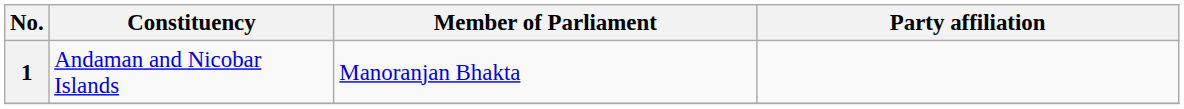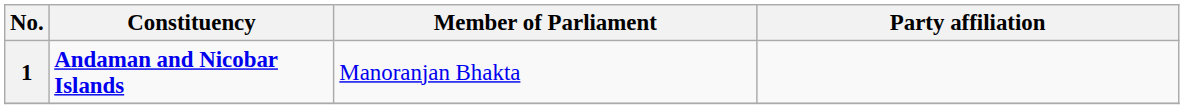(158, 71) normal -> (166, 71) bold
